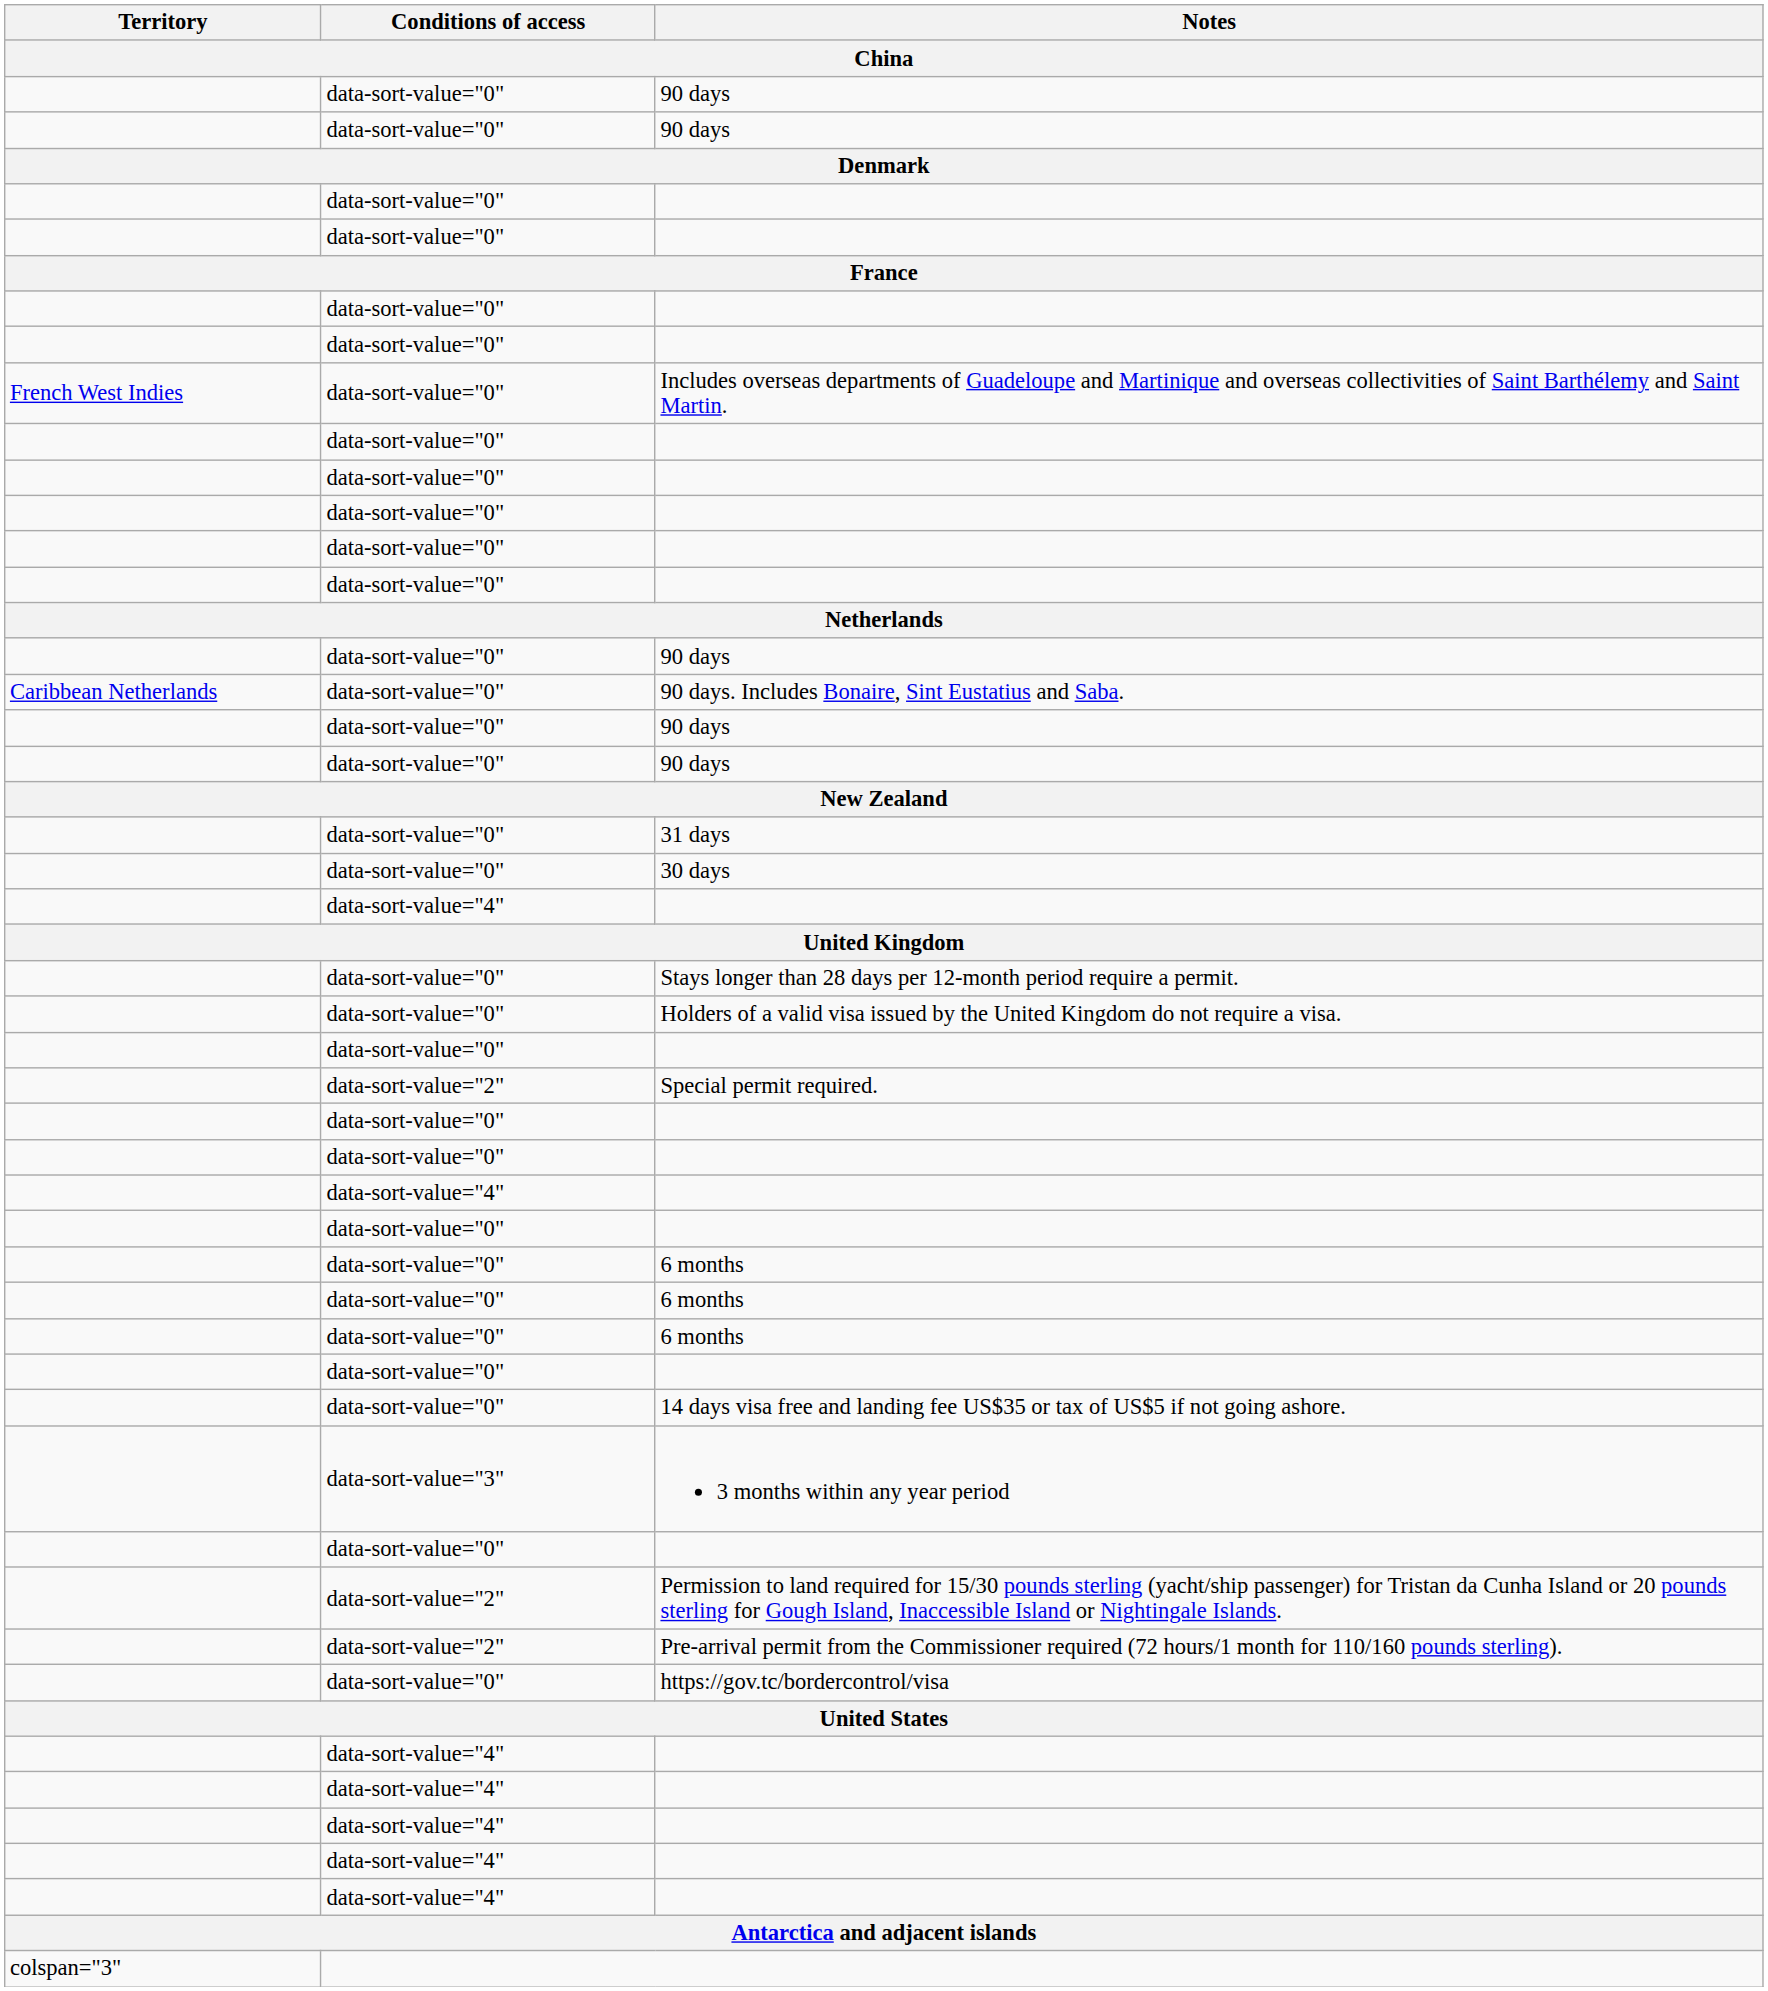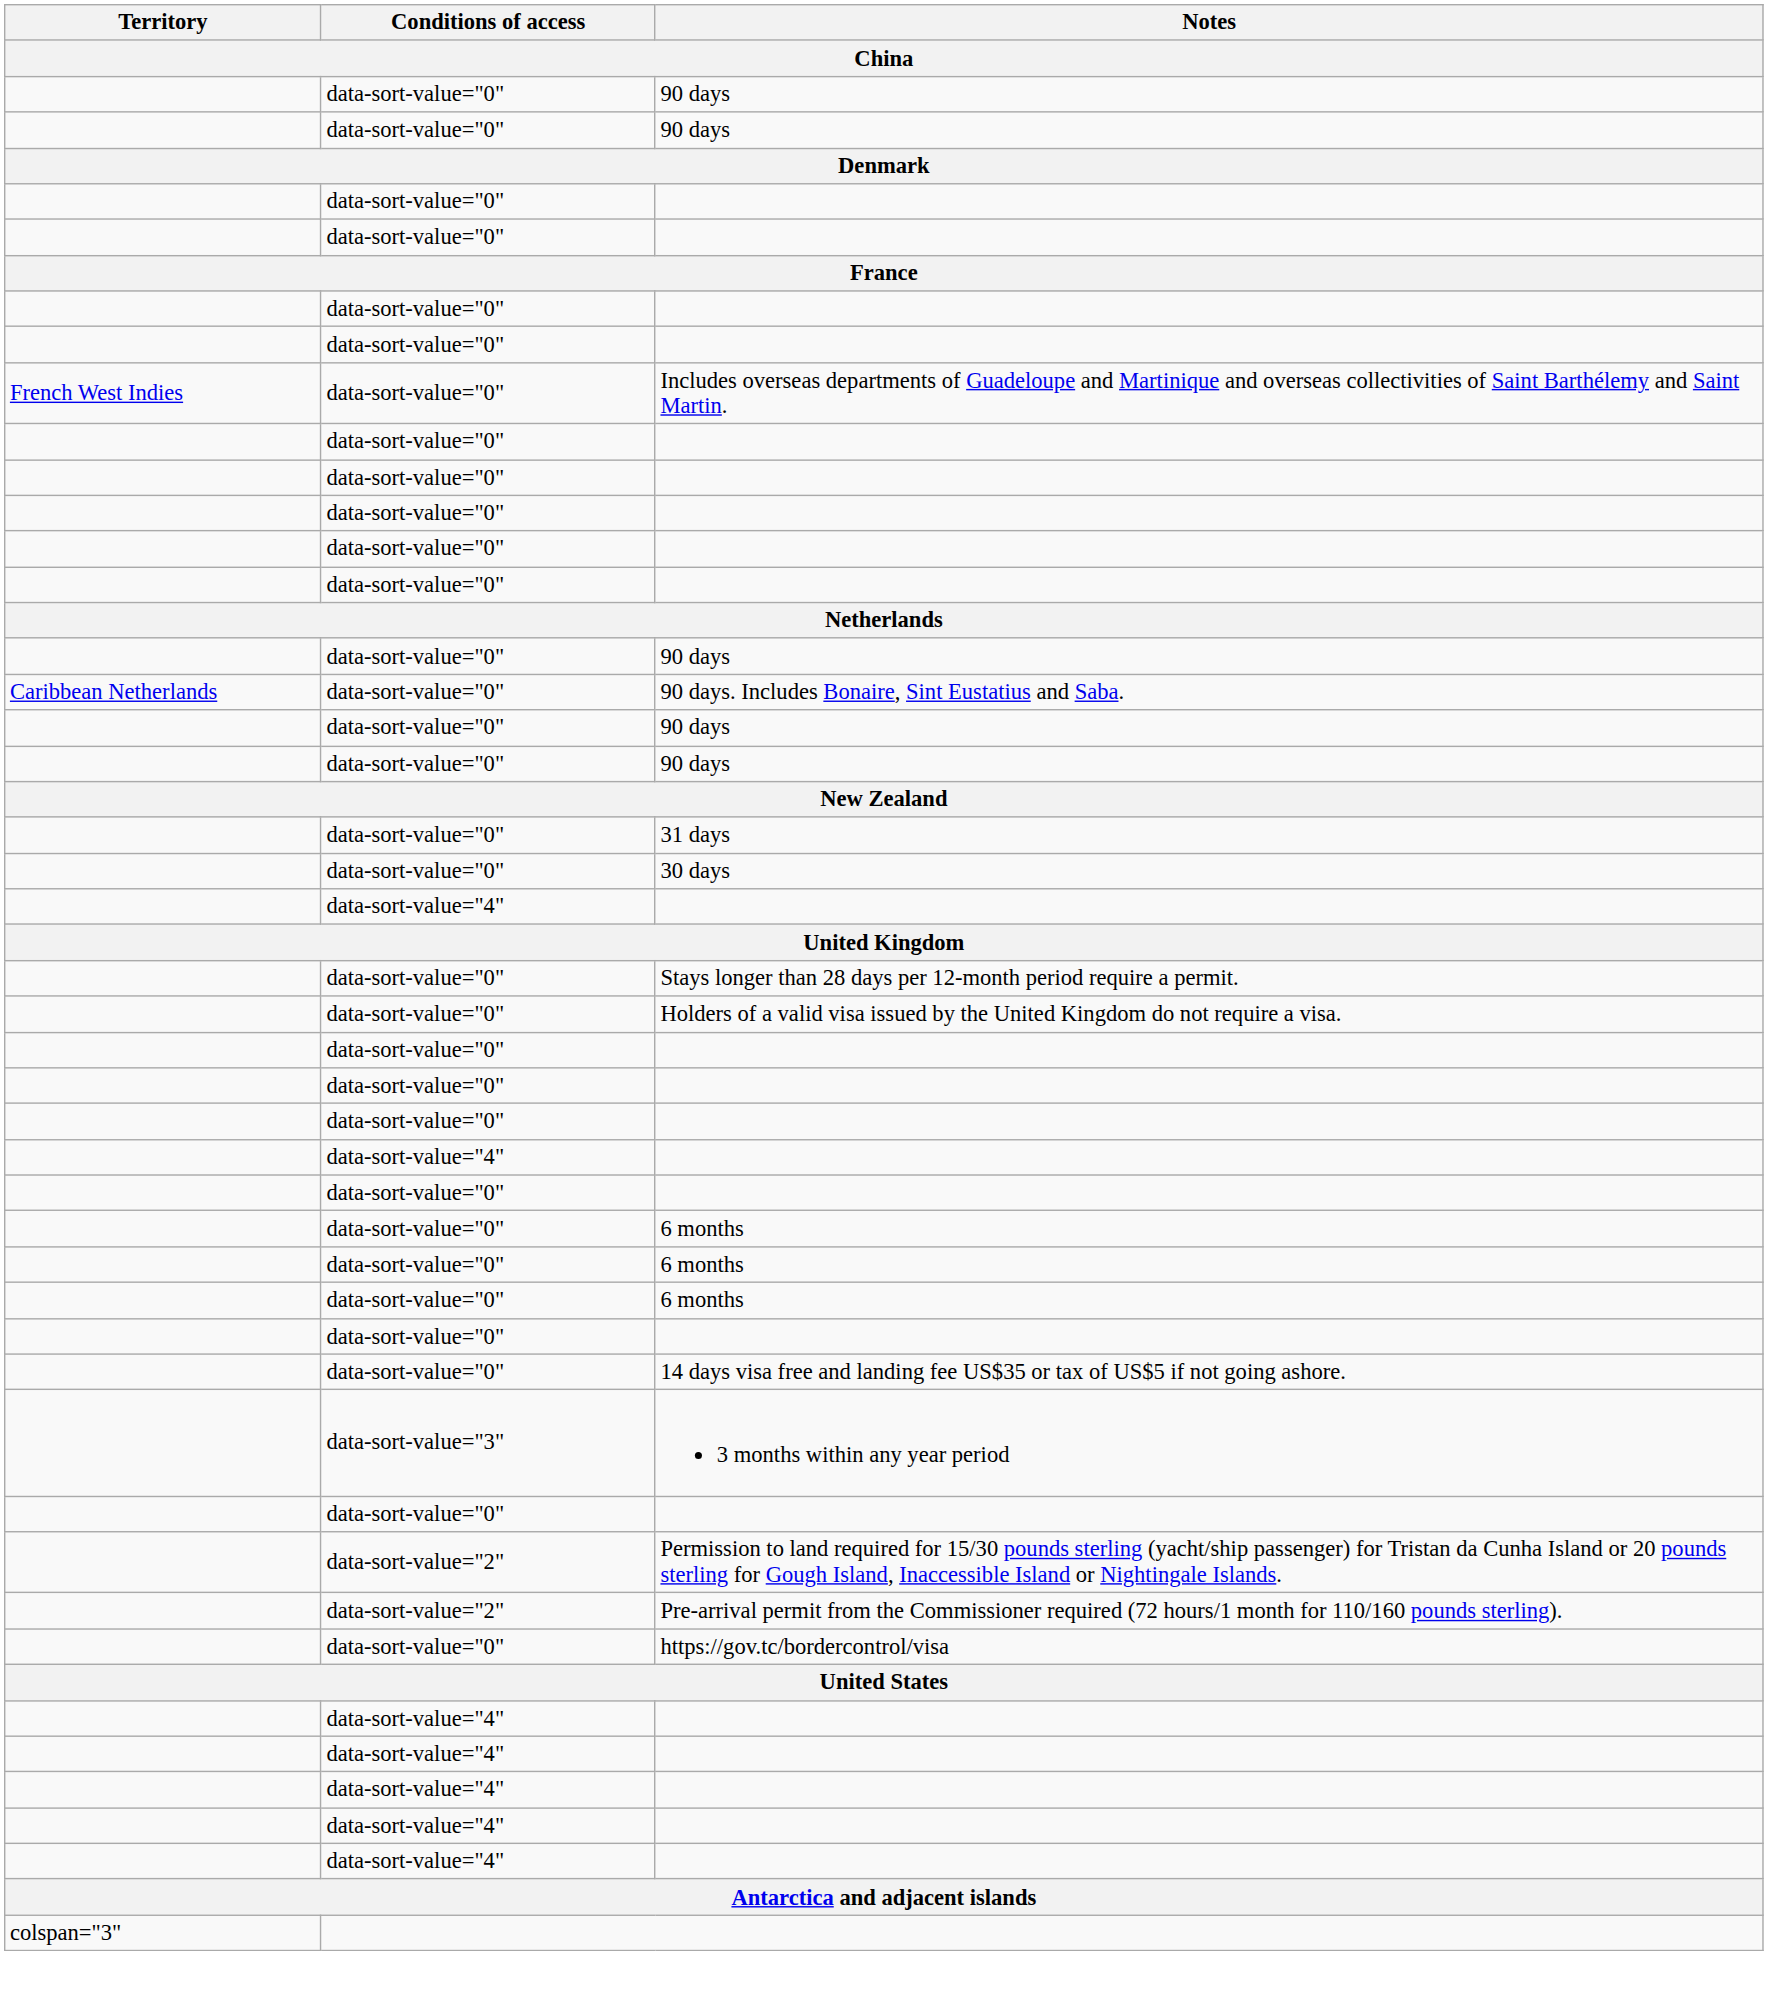- row: (415, 1085)
